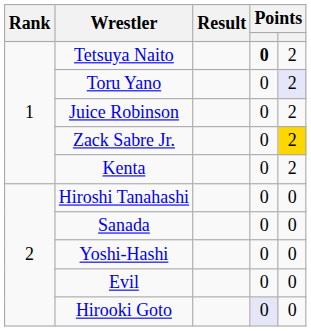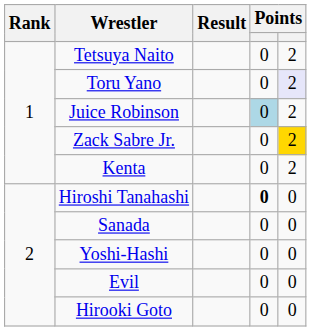(264, 55) bold -> (264, 55) normal
(264, 112) no background -> (264, 112) lightblue background
(264, 197) normal -> (264, 197) bold
(264, 311) lavender background -> (264, 311) no background
